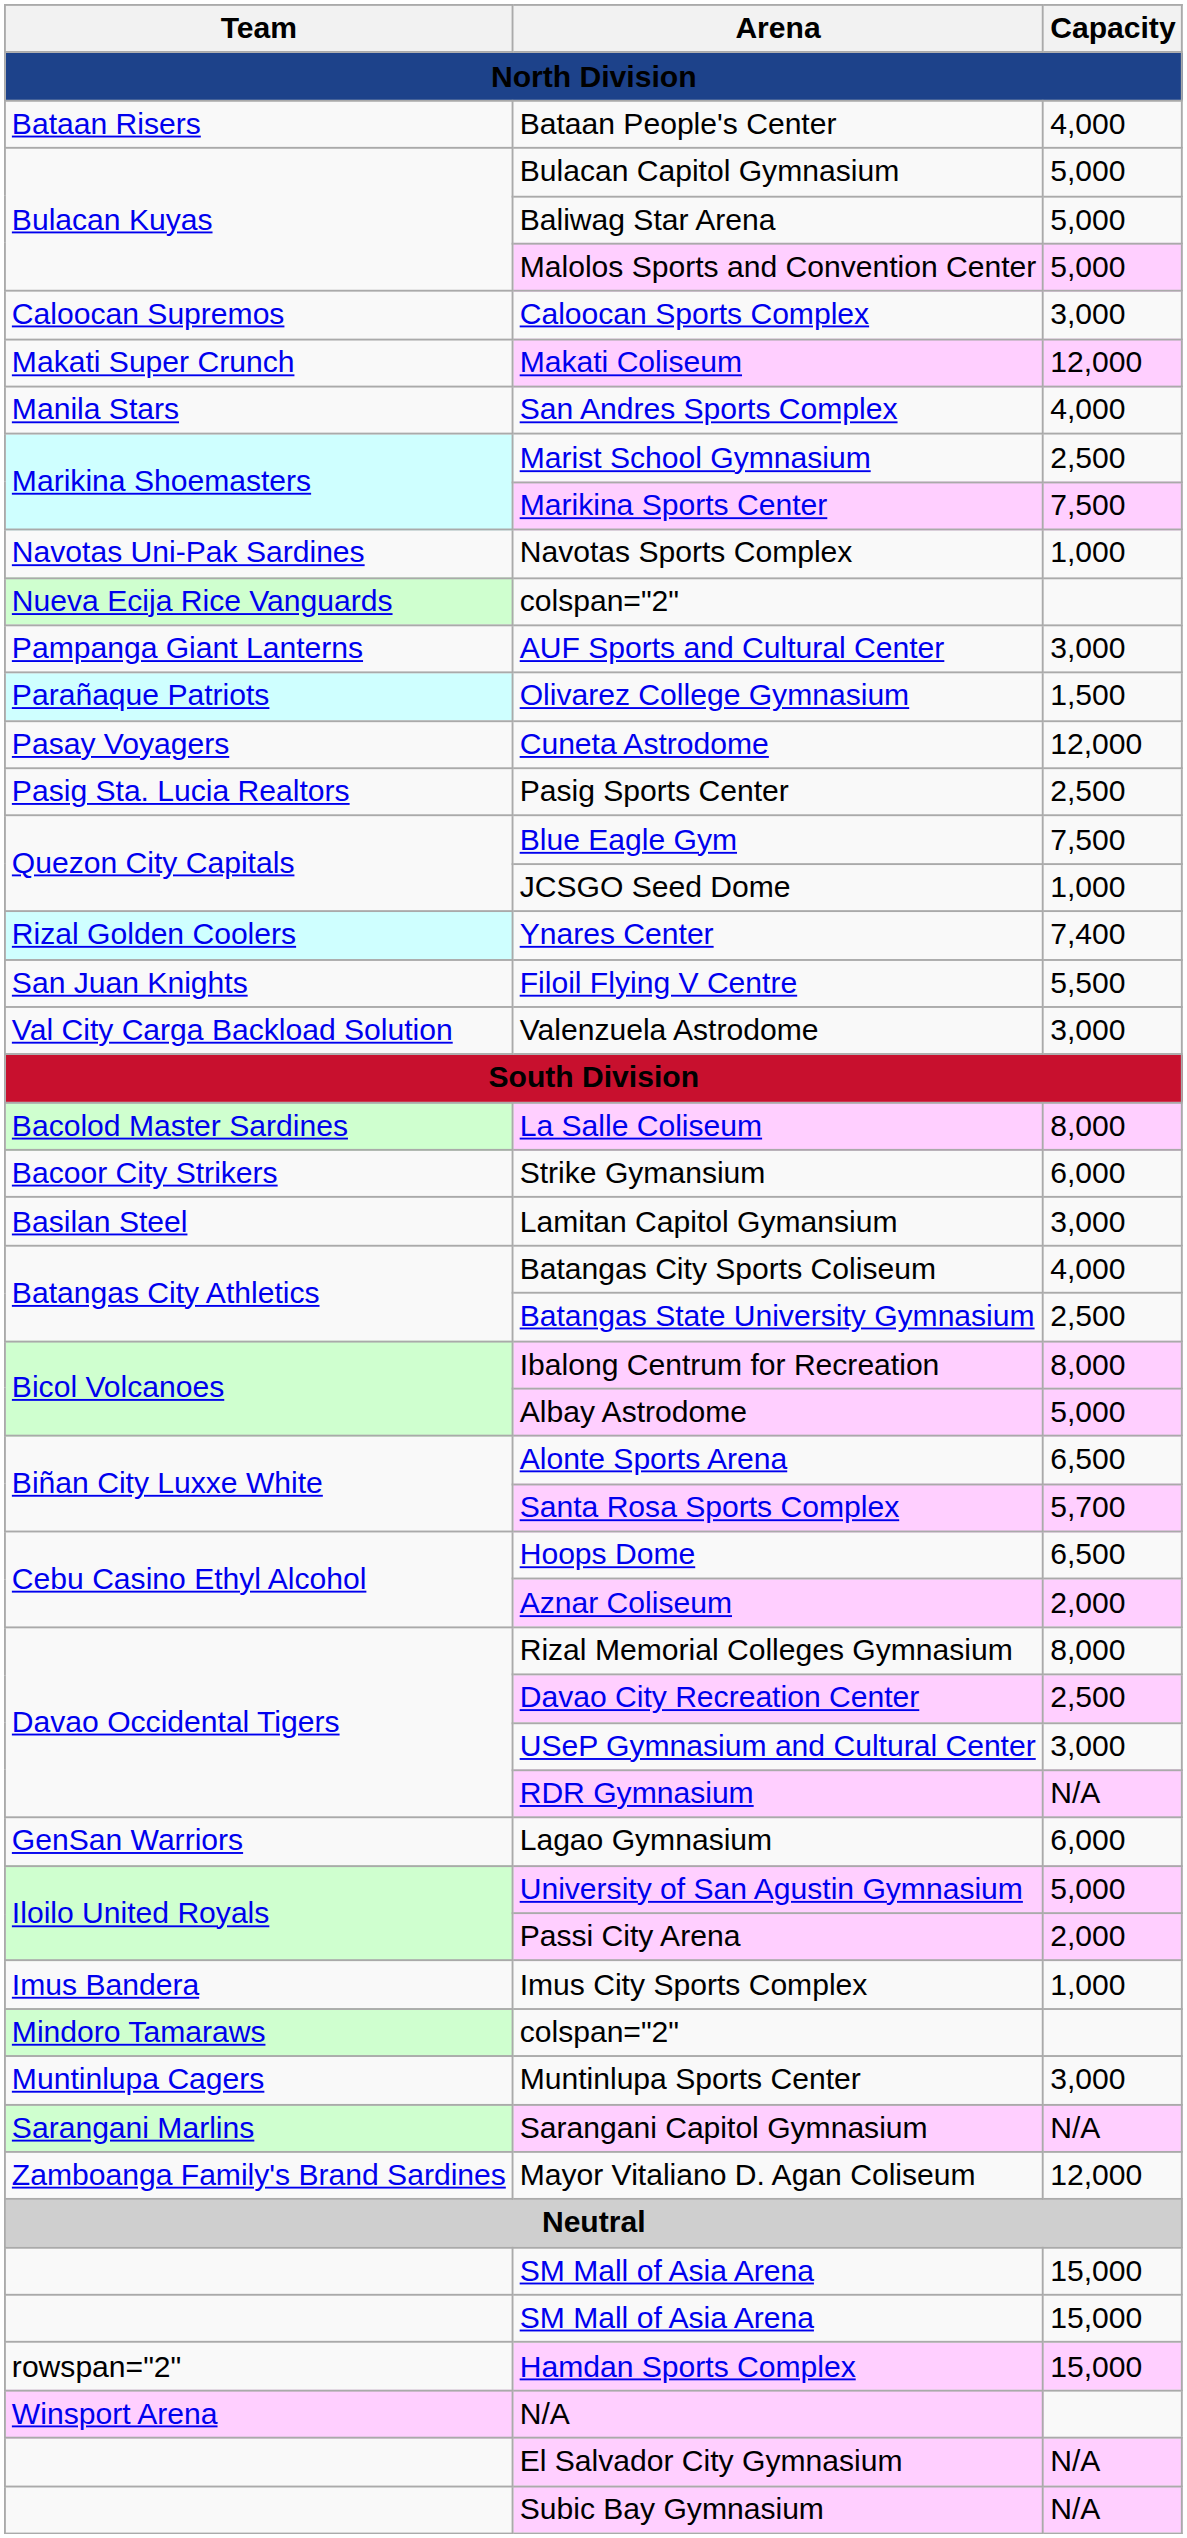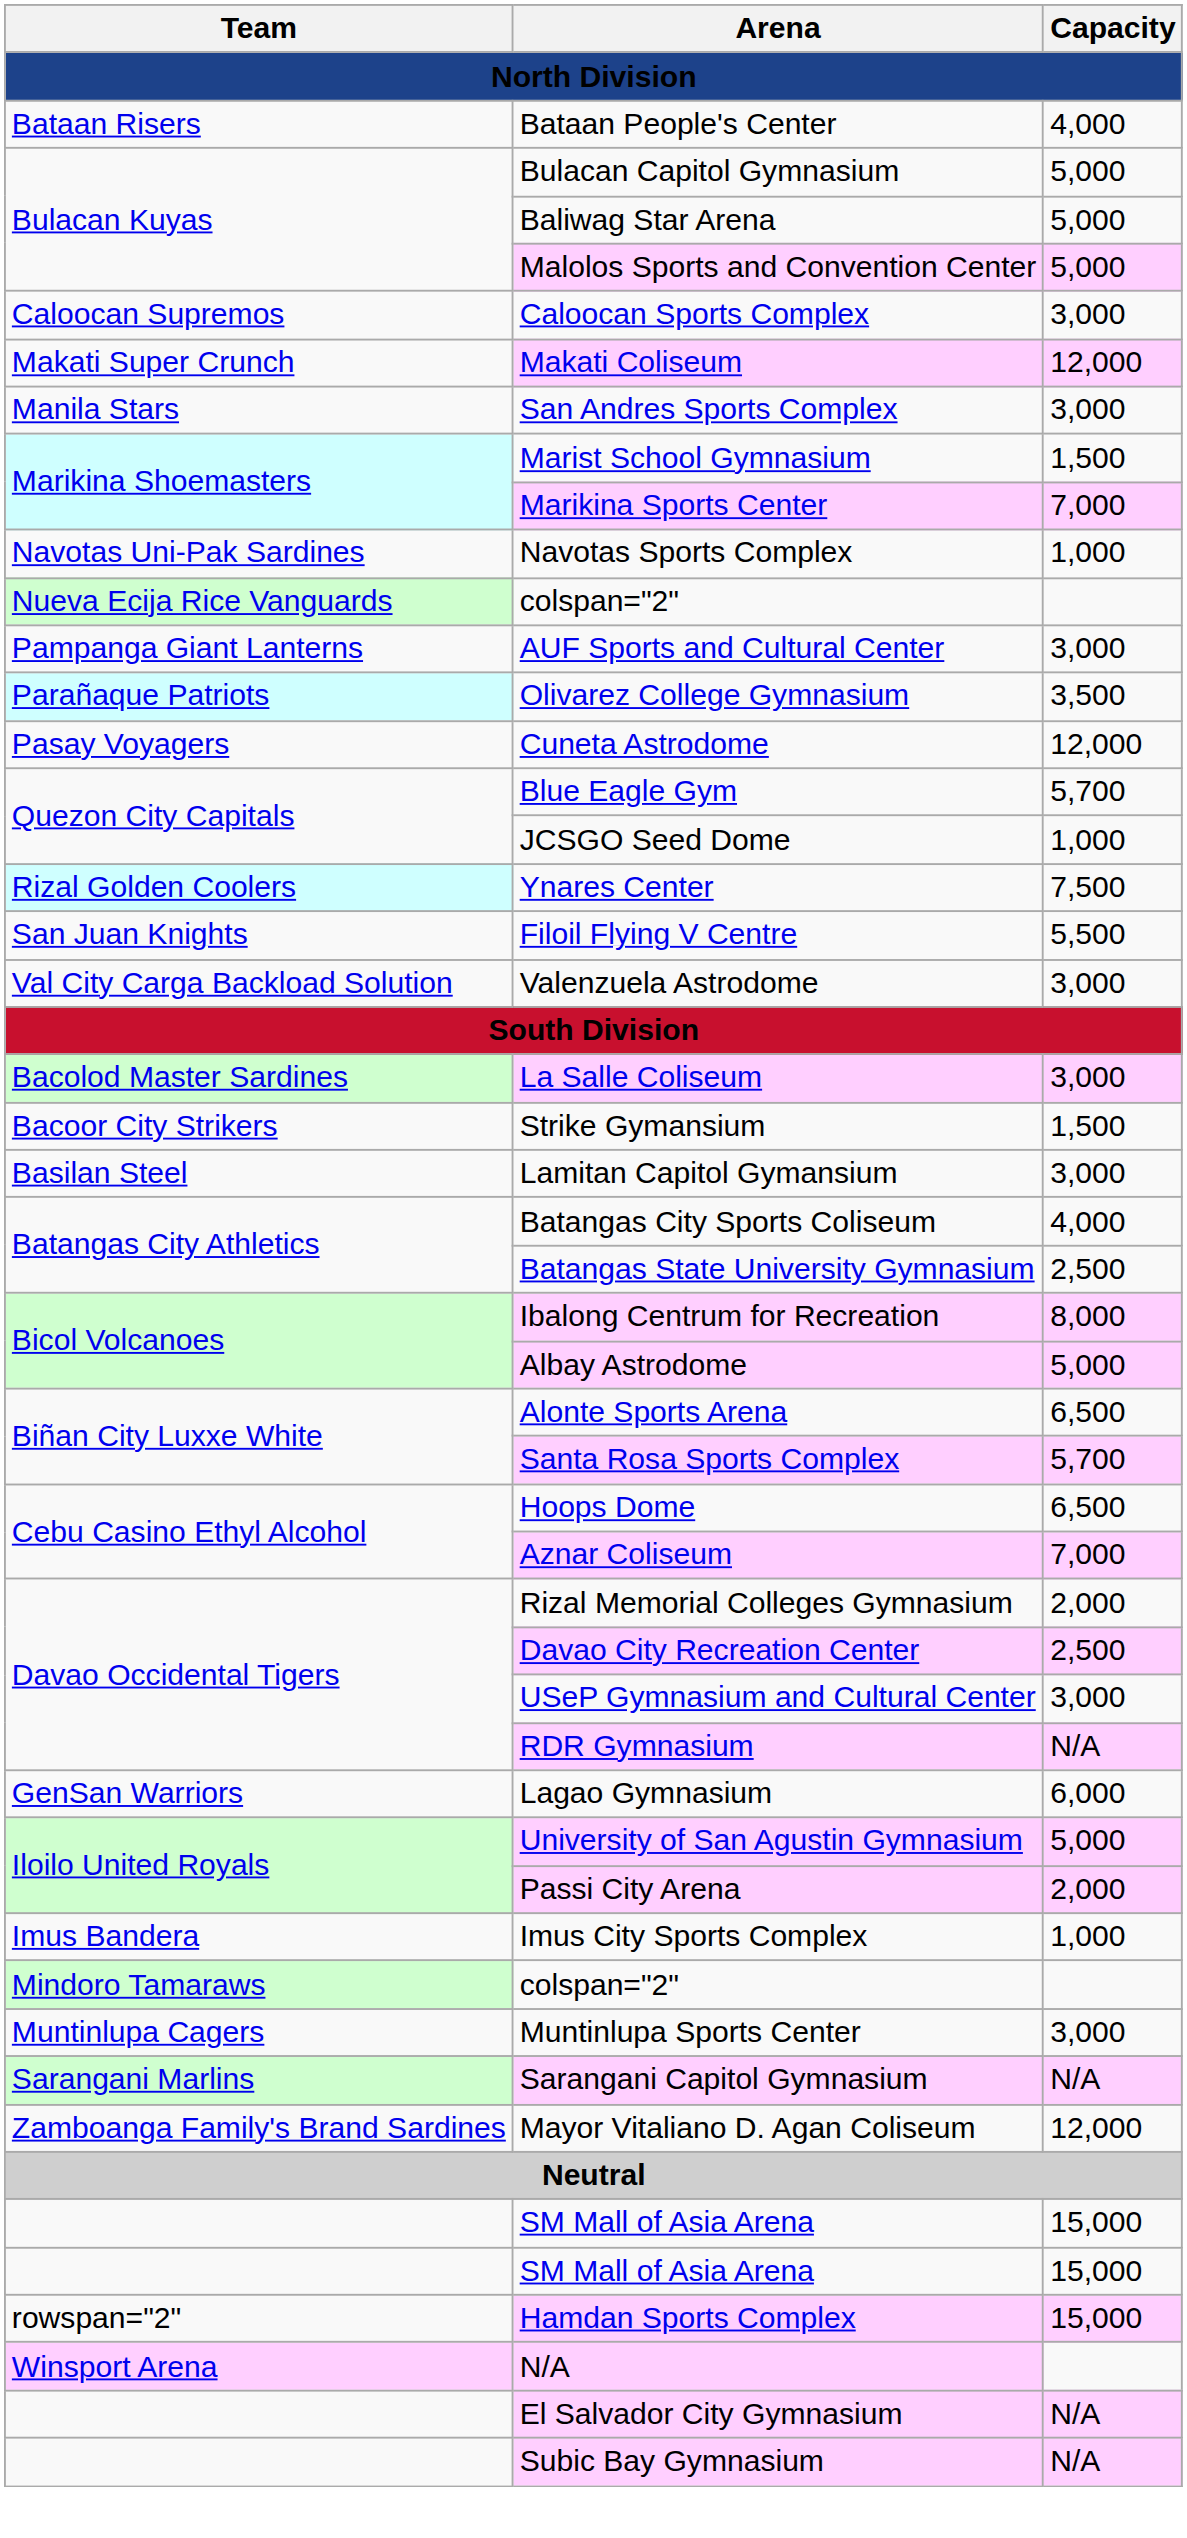(1088, 409) 4,000 -> (1088, 409) 3,000
(1088, 457) 2,500 -> (1088, 457) 1,500
(1088, 505) 7,500 -> (1088, 505) 7,000
(1088, 696) 1,500 -> (1088, 696) 3,500
- row: (181, 791)
(1088, 839) 7,500 -> (1088, 791) 5,700
(1088, 934) 7,400 -> (1088, 887) 7,500
(1088, 1125) 8,000 -> (1088, 1077) 3,000
(1088, 1173) 6,000 -> (1088, 1125) 1,500
(1088, 1602) 2,000 -> (1088, 1554) 7,000
(1088, 1650) 8,000 -> (1088, 1602) 2,000
